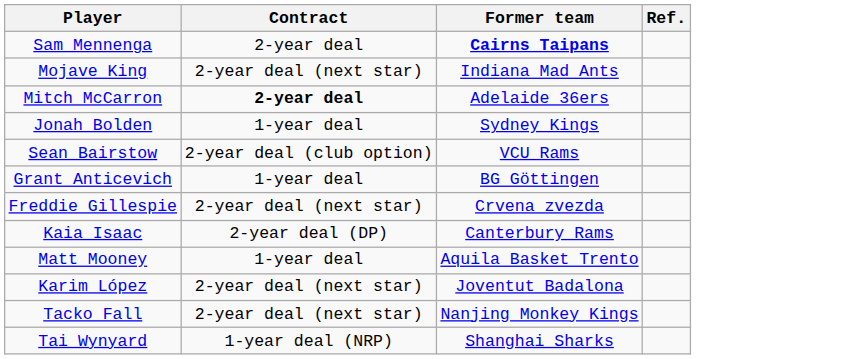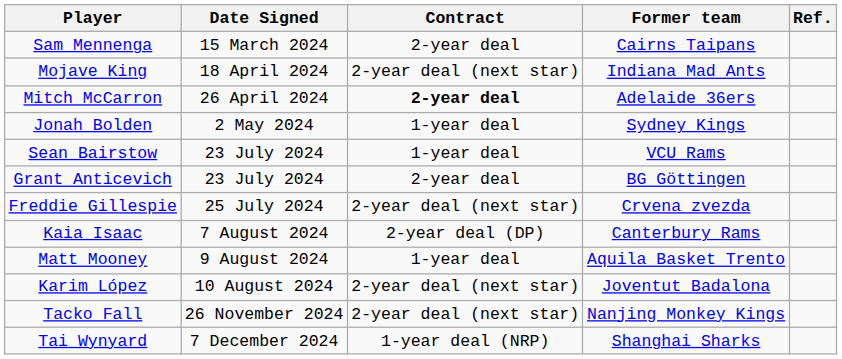+ column: (264, 18)
(540, 45) bold -> (686, 45) normal
(309, 153) 2-year deal (club option) -> (465, 153) 1-year deal
(309, 180) 1-year deal -> (465, 180) 2-year deal
